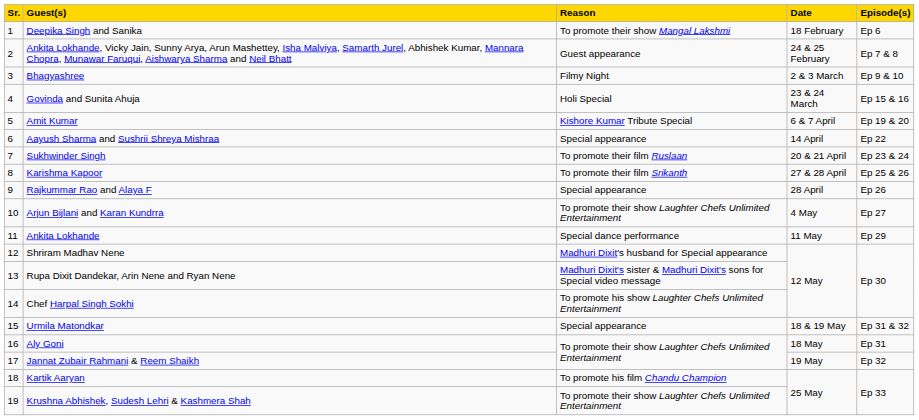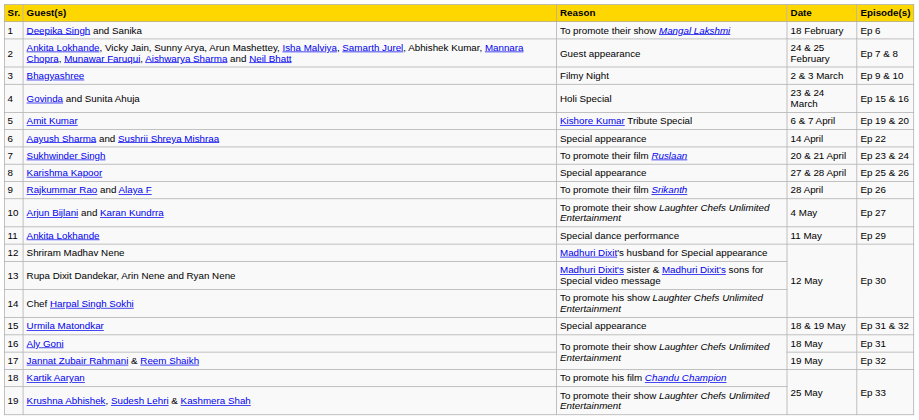(624, 172) To promote their film Srikanth -> (603, 172) Special appearance
(603, 190) Special appearance -> (624, 190) To promote their film Srikanth
